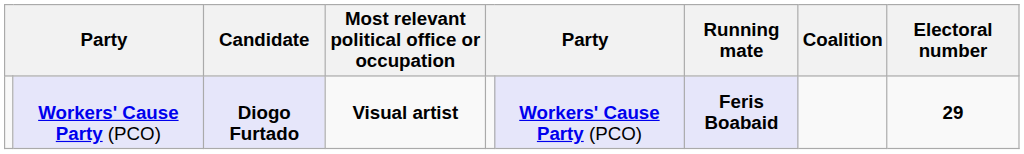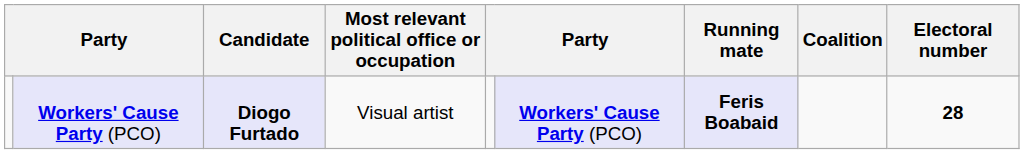(405, 112) bold -> (405, 112) normal
(953, 112) 29 -> (953, 112) 28
